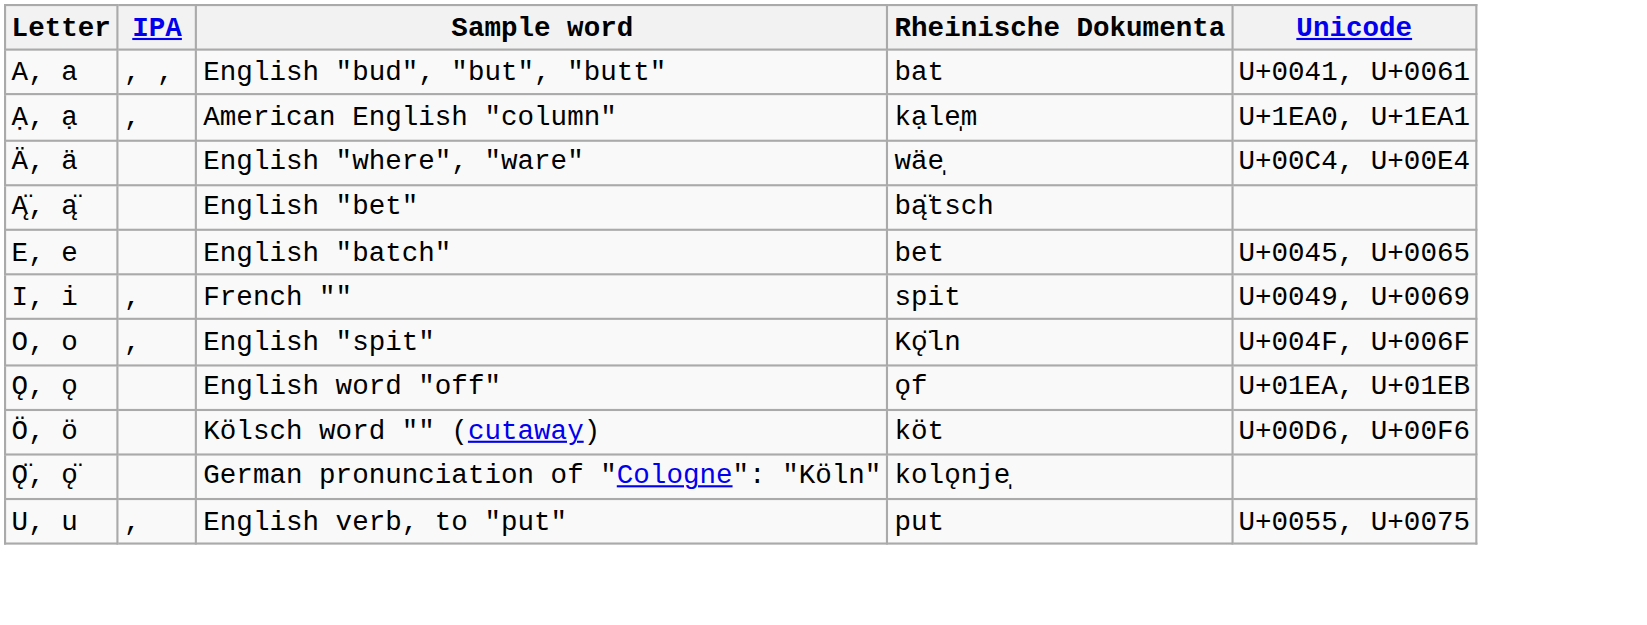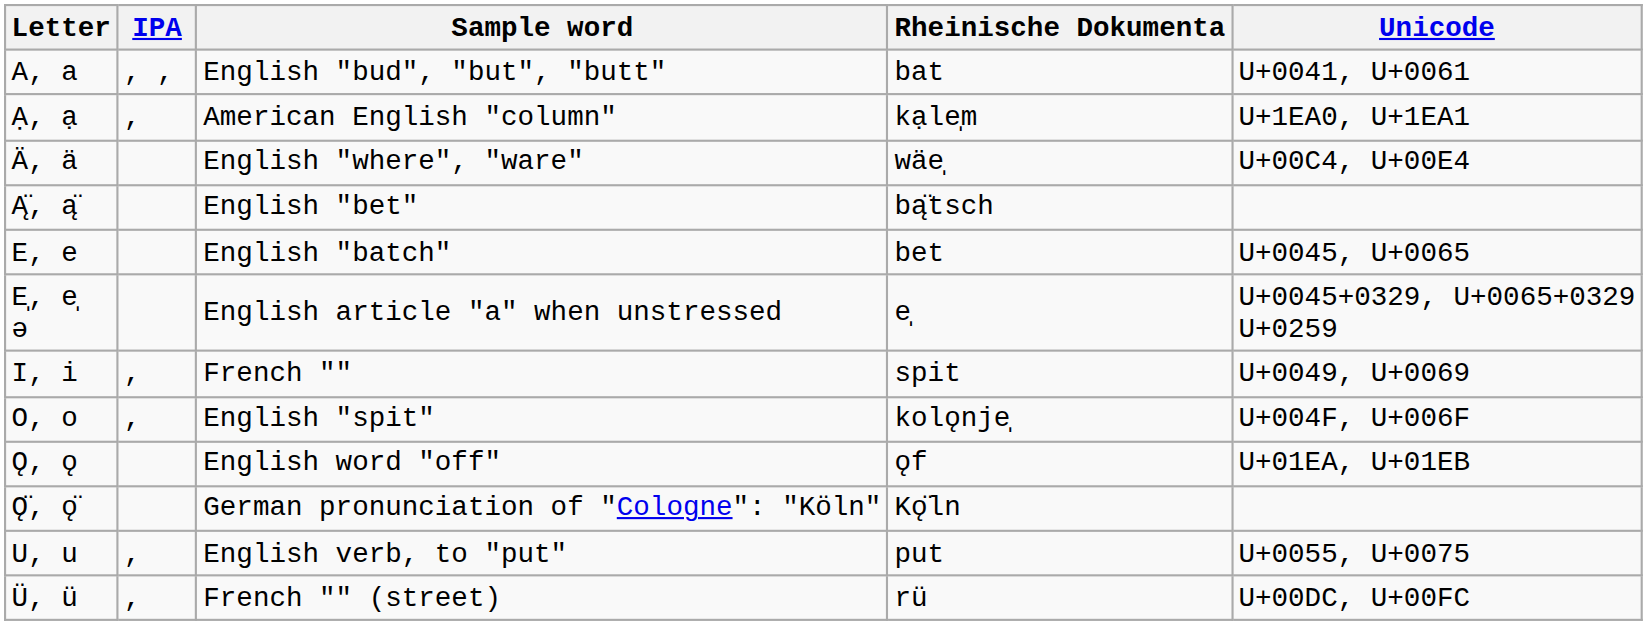+ row: (53, 313)
(928, 342) Kǫ̈ln -> (952, 419) kolǫnje̩
- row: (45, 432)
(952, 477) kolǫnje̩ -> (928, 508) Kǫ̈ln
+ row: (45, 598)
